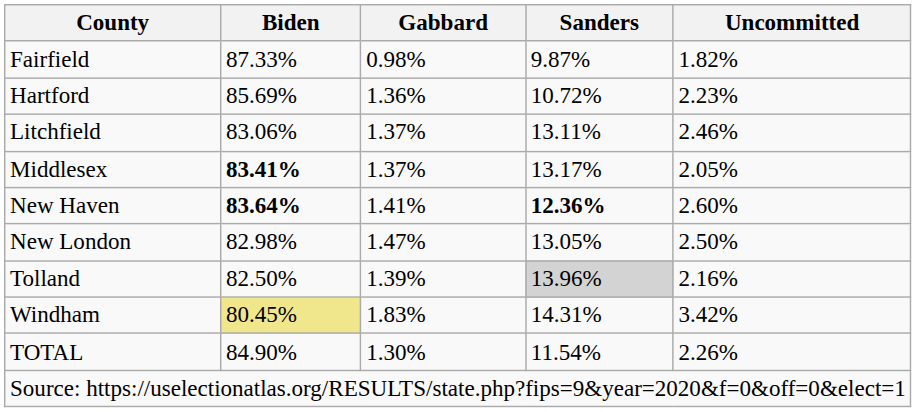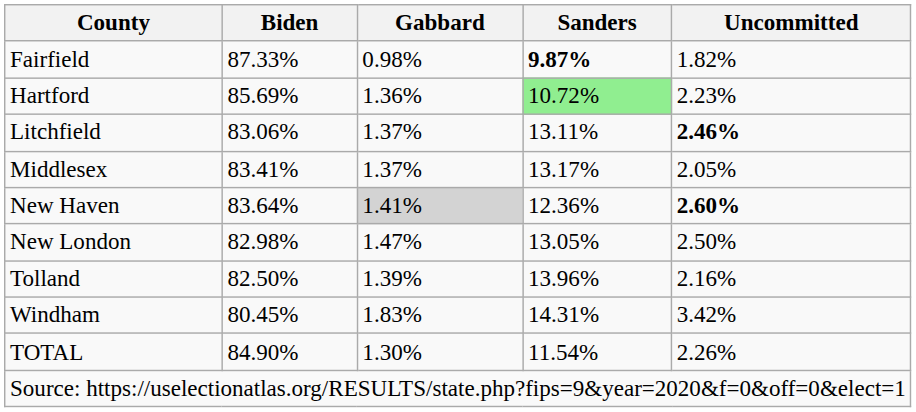(561, 59) normal -> (560, 59) bold
(566, 95) no background -> (564, 95) lightgreen background
(708, 132) normal -> (708, 132) bold
(263, 168) bold -> (263, 168) normal
(263, 205) bold -> (263, 205) normal
(396, 205) no background -> (392, 205) lightgrey background
(568, 205) bold -> (564, 205) normal
(708, 205) normal -> (708, 205) bold
(566, 278) lightgrey background -> (564, 278) no background
(261, 315) khaki background -> (263, 315) no background
